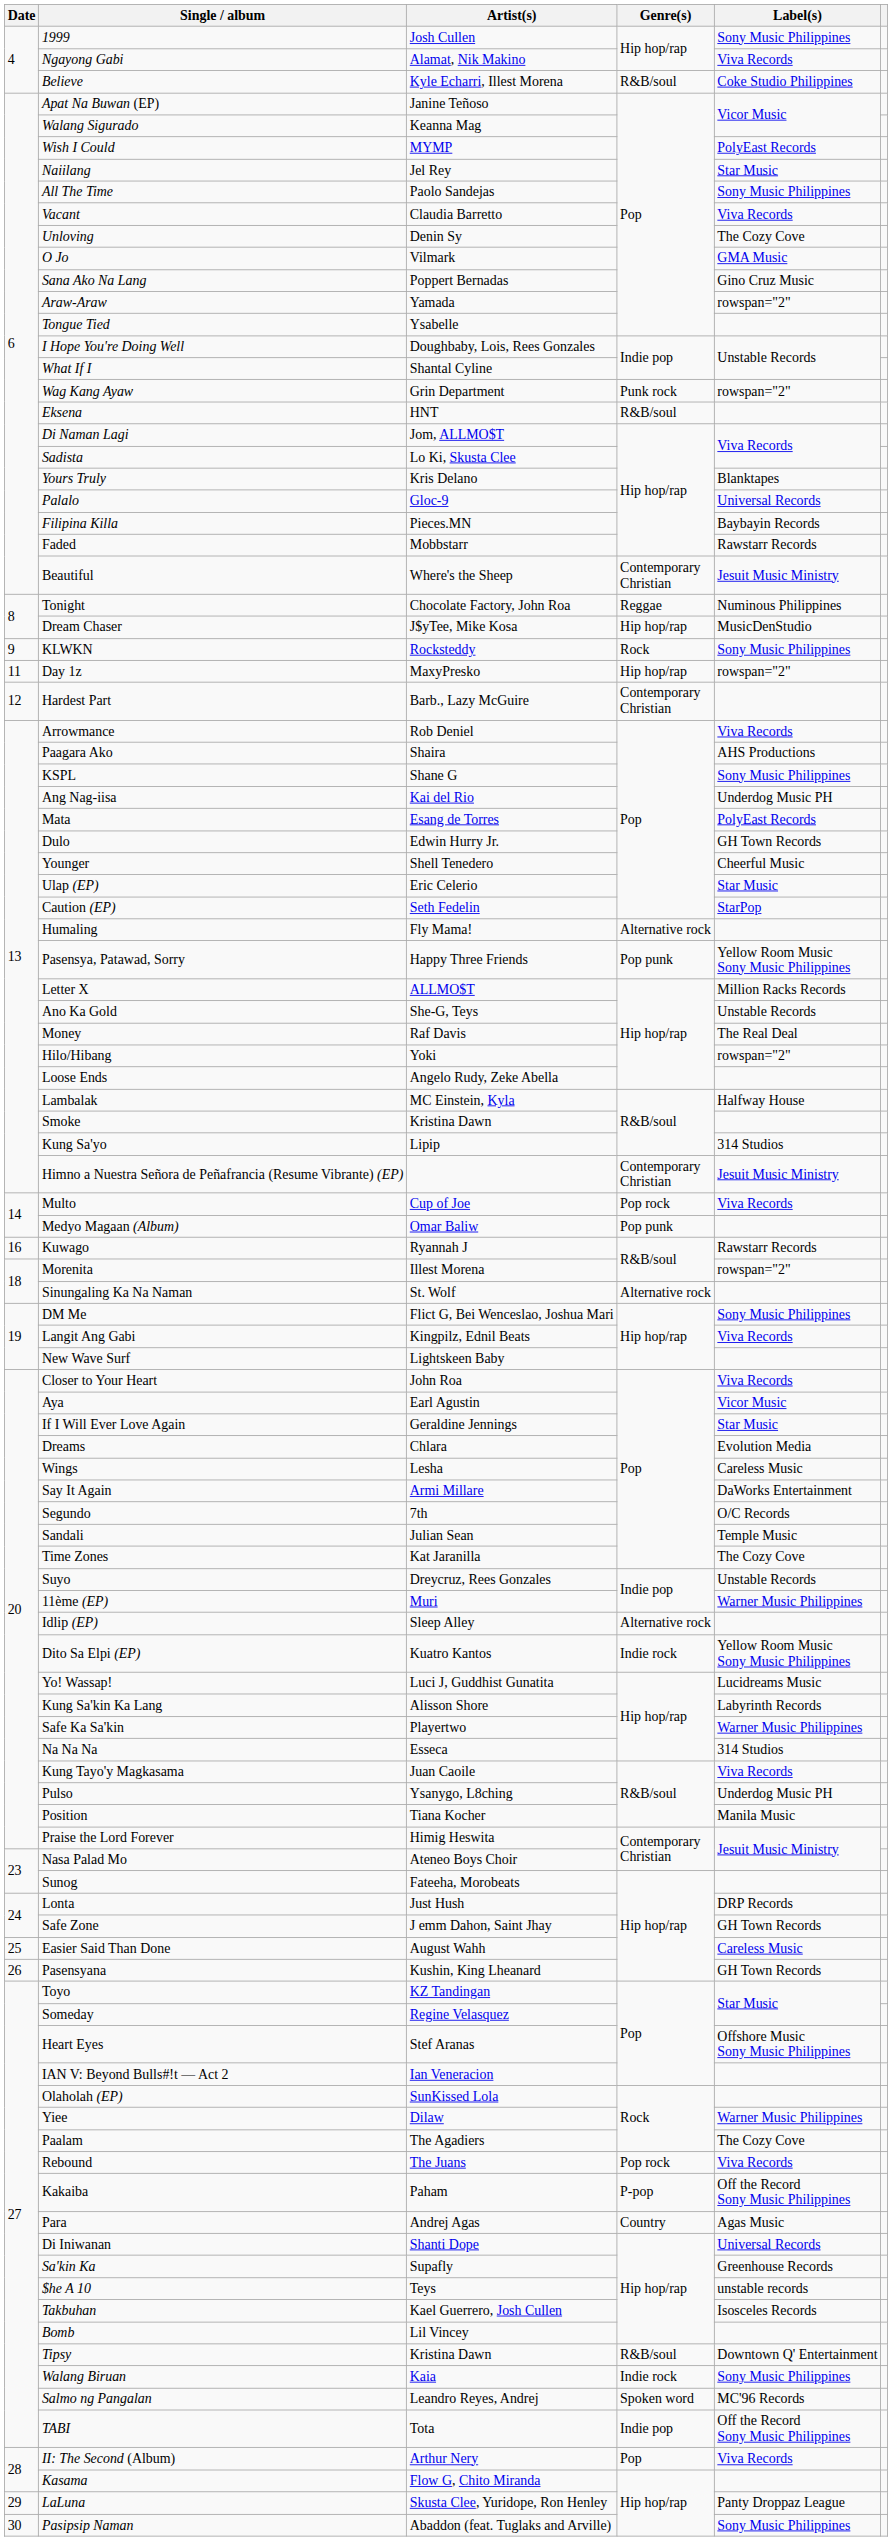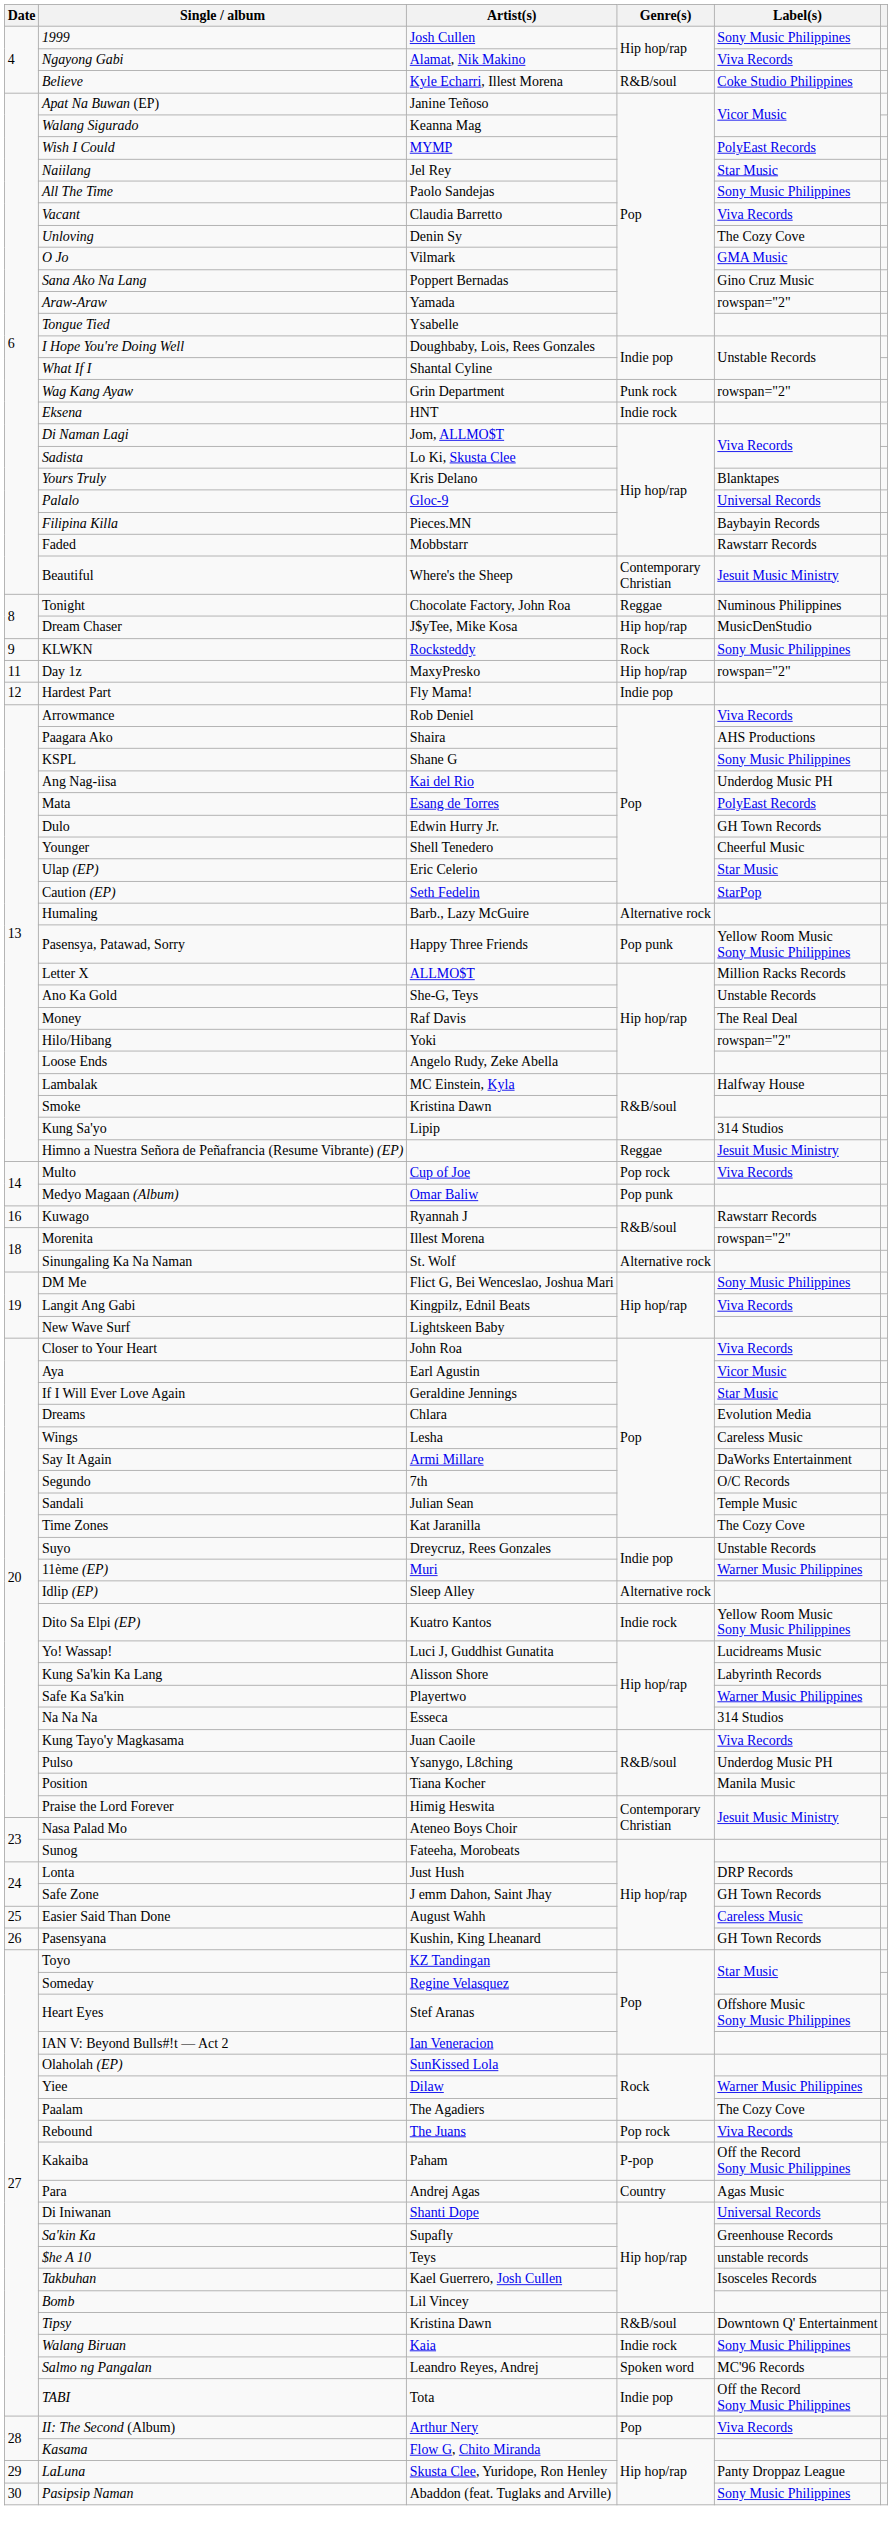(648, 412) R&B/soul -> (649, 412) Indie rock
(469, 701) Barb., Lazy McGuire -> (441, 693) Fly Mama!
(660, 701) Contemporary Christian -> (647, 693) Indie pop
(441, 929) Fly Mama! -> (469, 914) Barb., Lazy McGuire
(660, 1174) Contemporary Christian -> (641, 1150) Reggae
